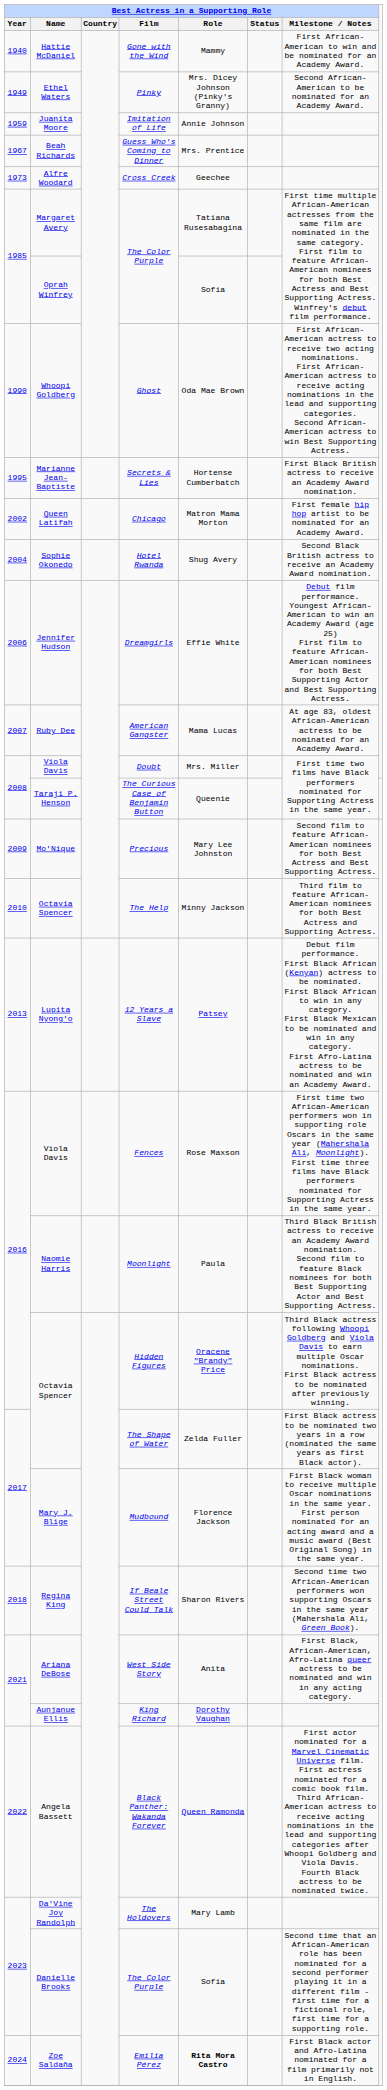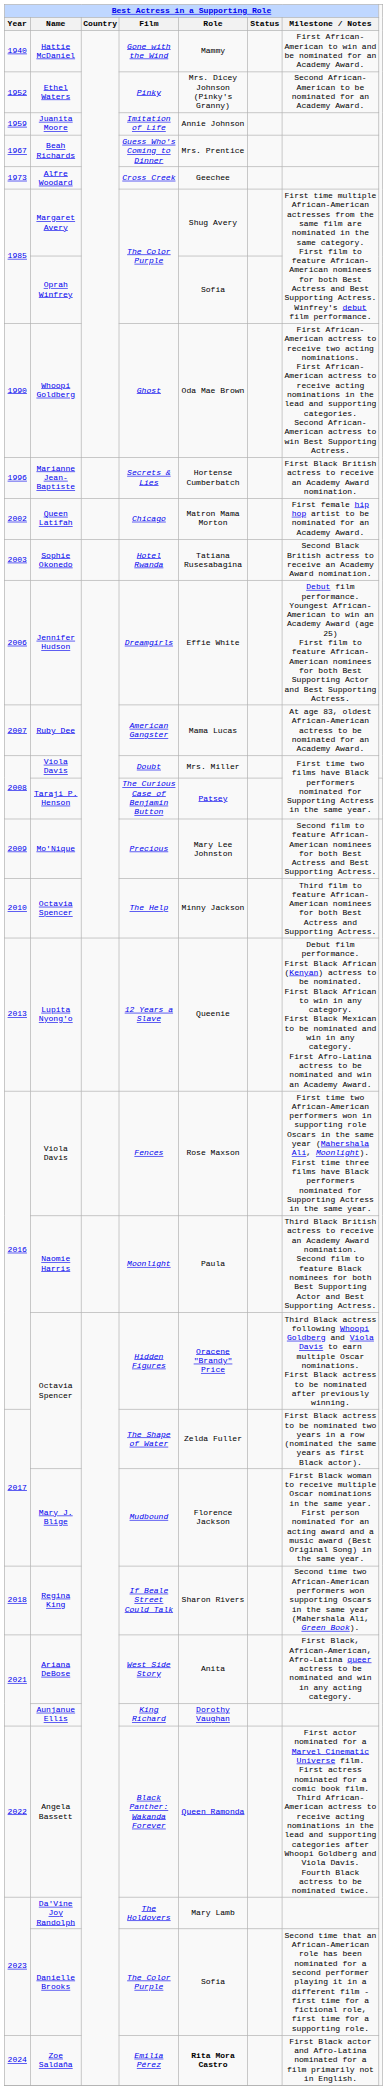(17, 92) 1949 -> (17, 92) 1952
(213, 223) Tatiana Rusesabagina -> (213, 223) Shug Avery
(17, 478) 1995 -> (17, 478) 1996
(17, 560) 2004 -> (17, 560) 2003
(213, 560) Shug Avery -> (213, 560) Tatiana Rusesabagina
(213, 798) Queenie -> (213, 798) Patsey
(213, 1015) Patsey -> (213, 1015) Queenie
